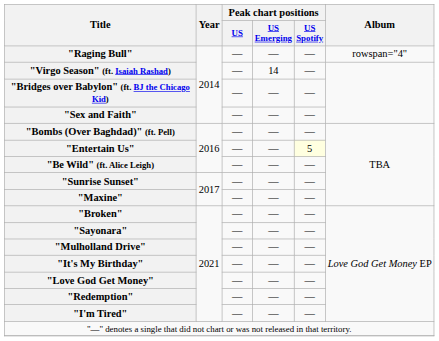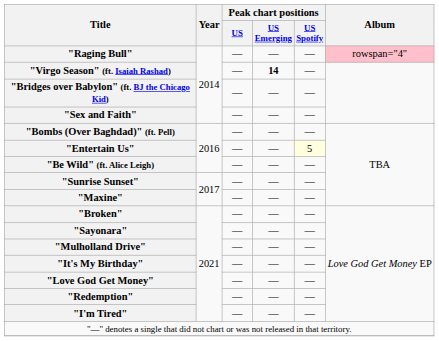(380, 54) no background -> (380, 54) pink background
(273, 70) normal -> (273, 70) bold
